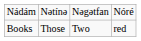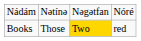(81, 28) no background -> (81, 28) gold background
